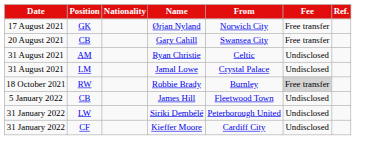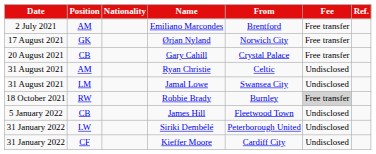+ row: (187, 26)
(244, 41) Swansea City -> (264, 55) Crystal Palace
(244, 70) Crystal Palace -> (264, 84) Swansea City
